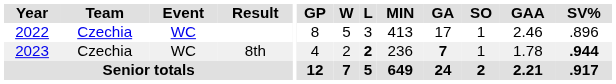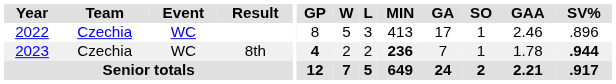(315, 51) normal -> (315, 51) bold
(368, 51) bold -> (368, 51) normal
(400, 51) normal -> (400, 51) bold
(443, 51) bold -> (443, 51) normal
